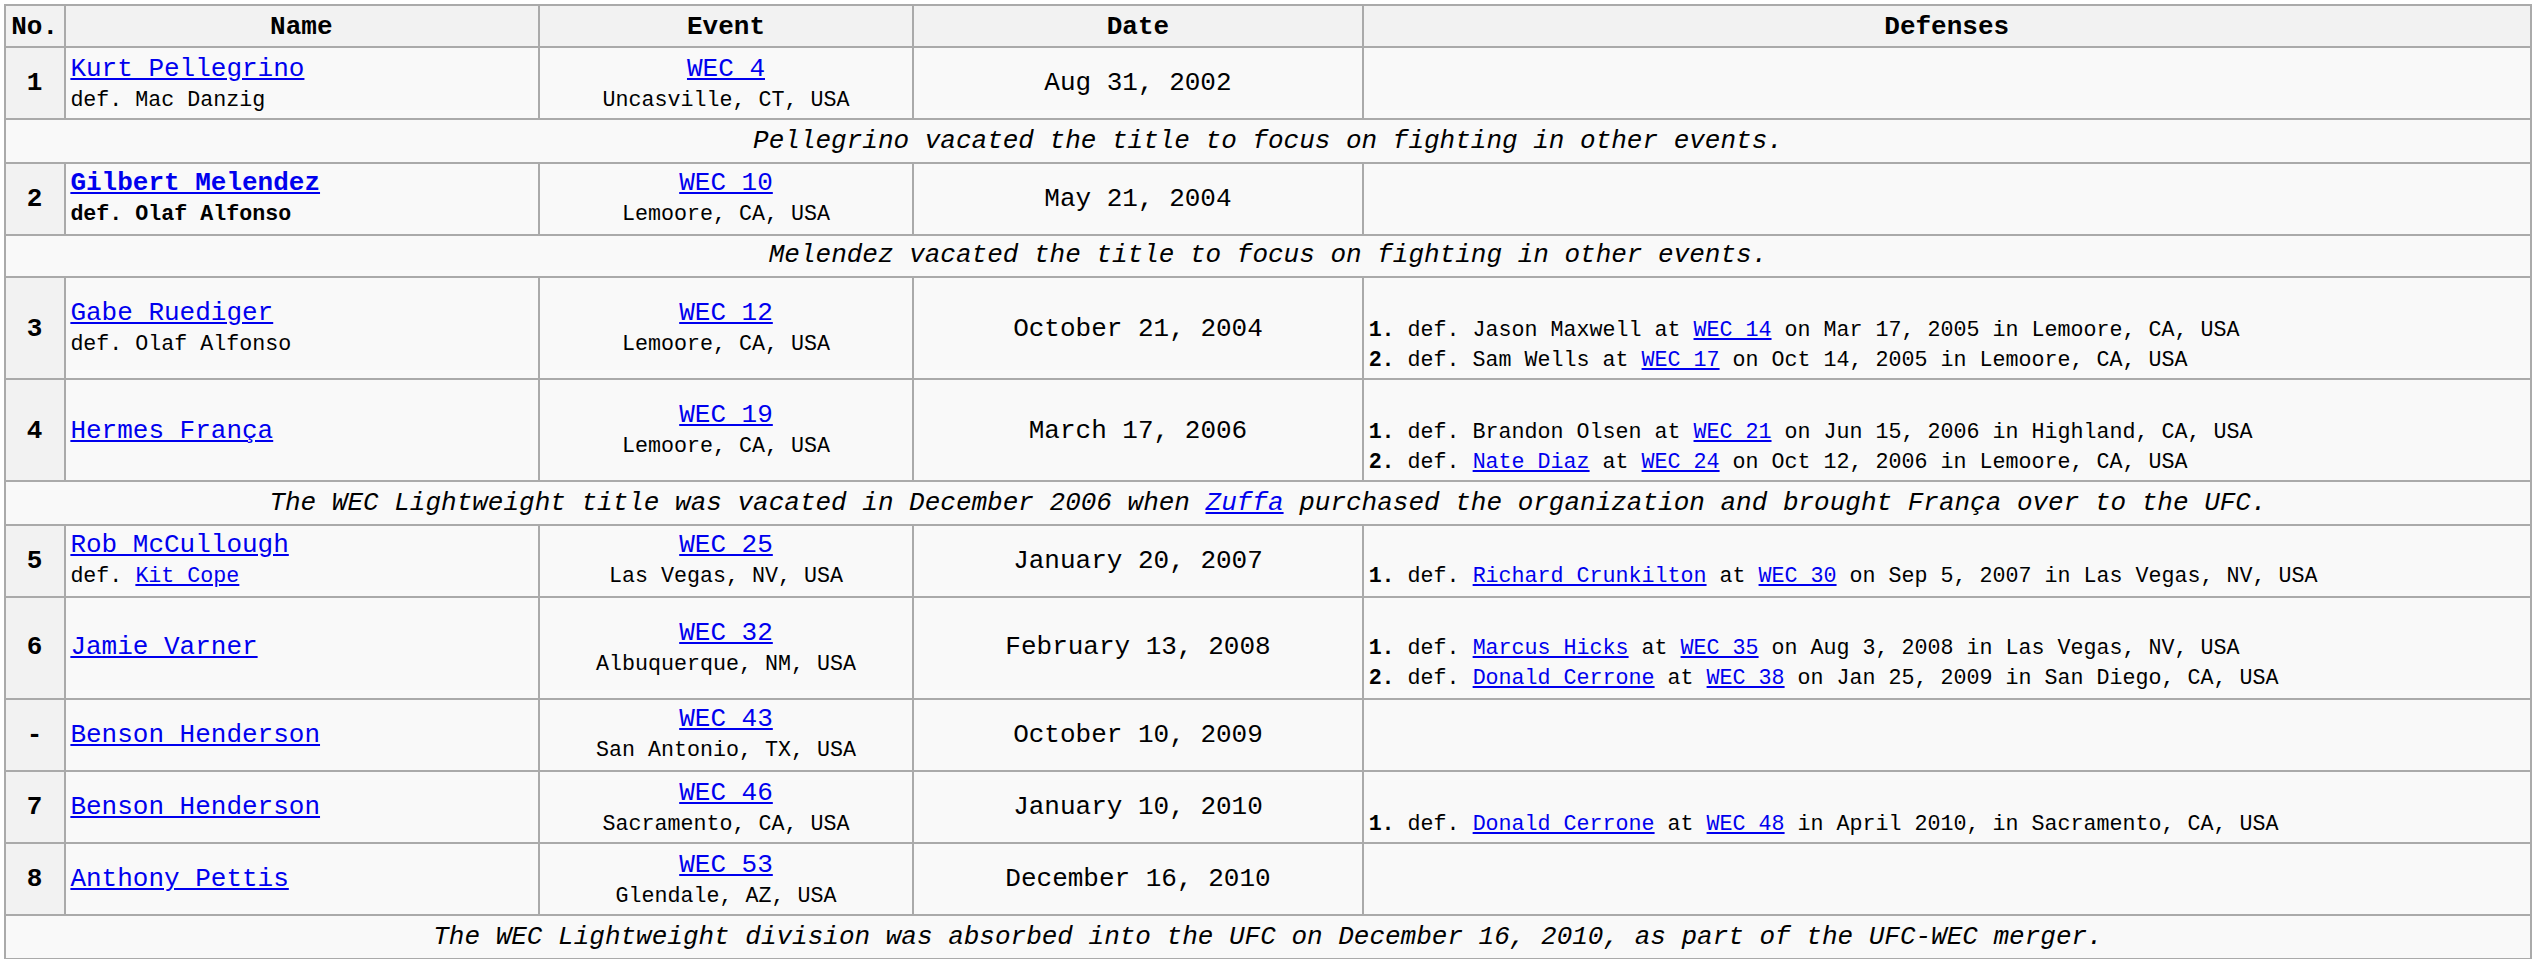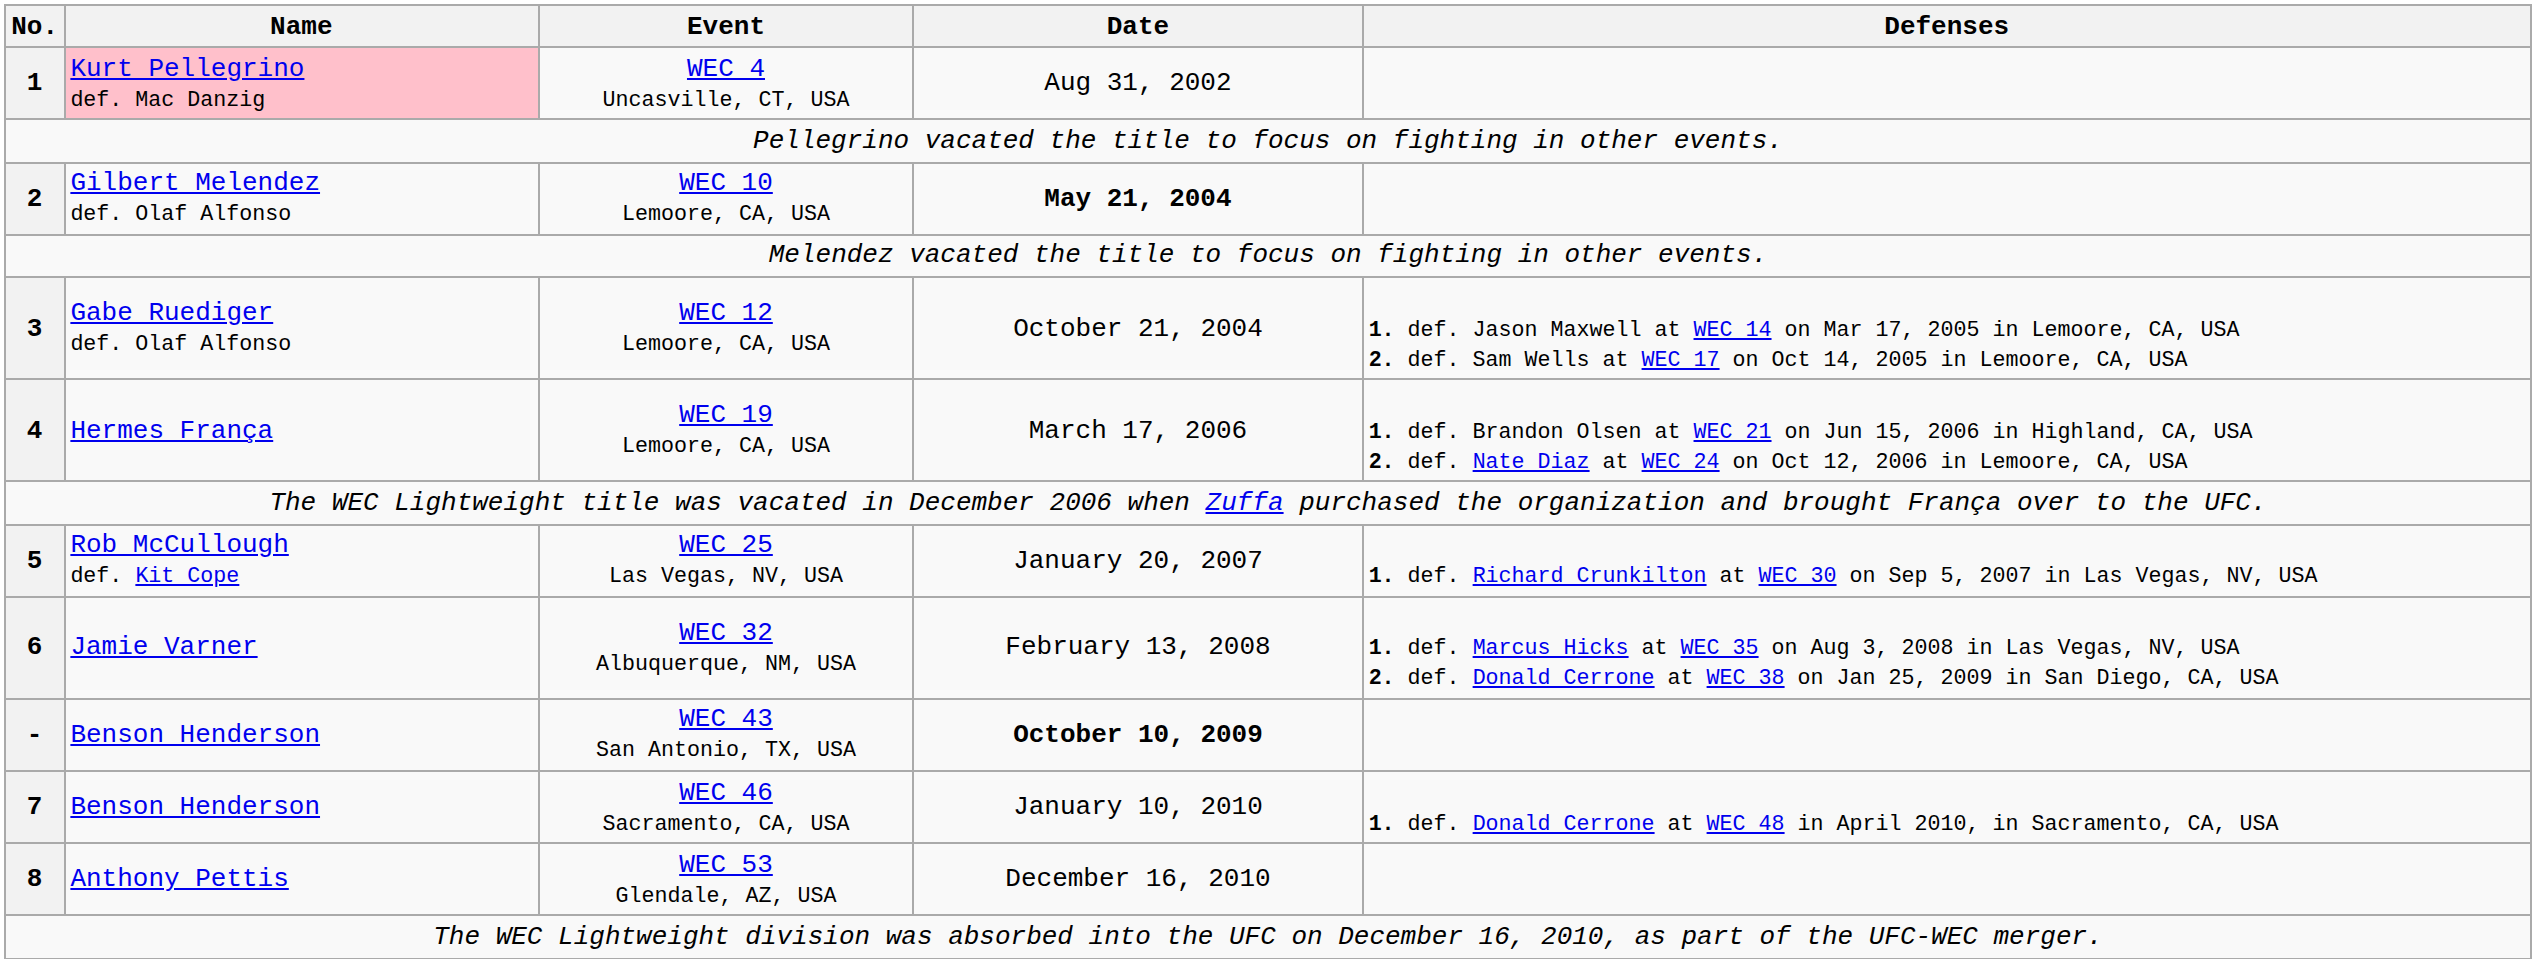(187, 83) no background -> (187, 83) pink background
(195, 198) bold -> (195, 197) normal
(1138, 198) normal -> (1138, 198) bold
(1138, 735) normal -> (1138, 735) bold
